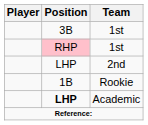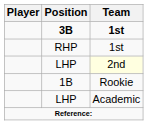(66, 30) normal -> (66, 30) bold
(116, 30) normal -> (116, 30) bold
(66, 47) pink background -> (66, 47) no background
(116, 64) no background -> (116, 64) lightyellow background
(66, 99) bold -> (66, 99) normal
